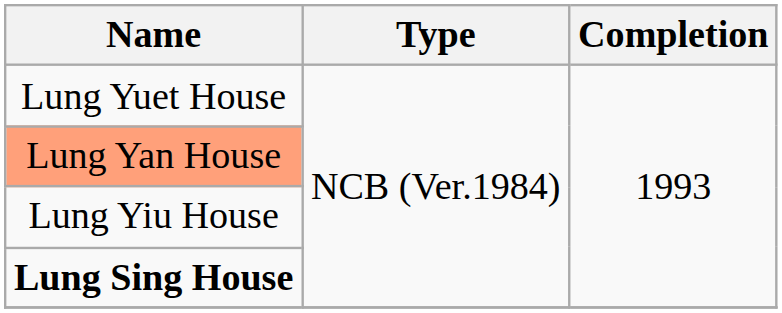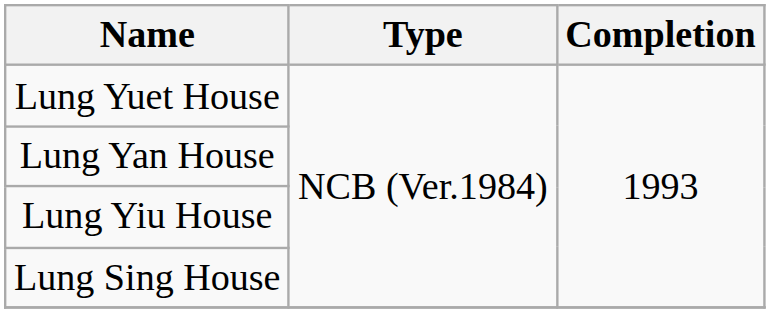(154, 155) lightsalmon background -> (147, 155) no background
(154, 276) bold -> (147, 276) normal
